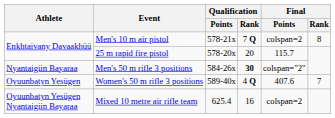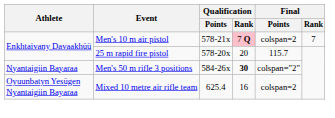(249, 39) no background -> (244, 39) pink background
(319, 39) 8 -> (313, 39) 7
- row: (149, 82)
